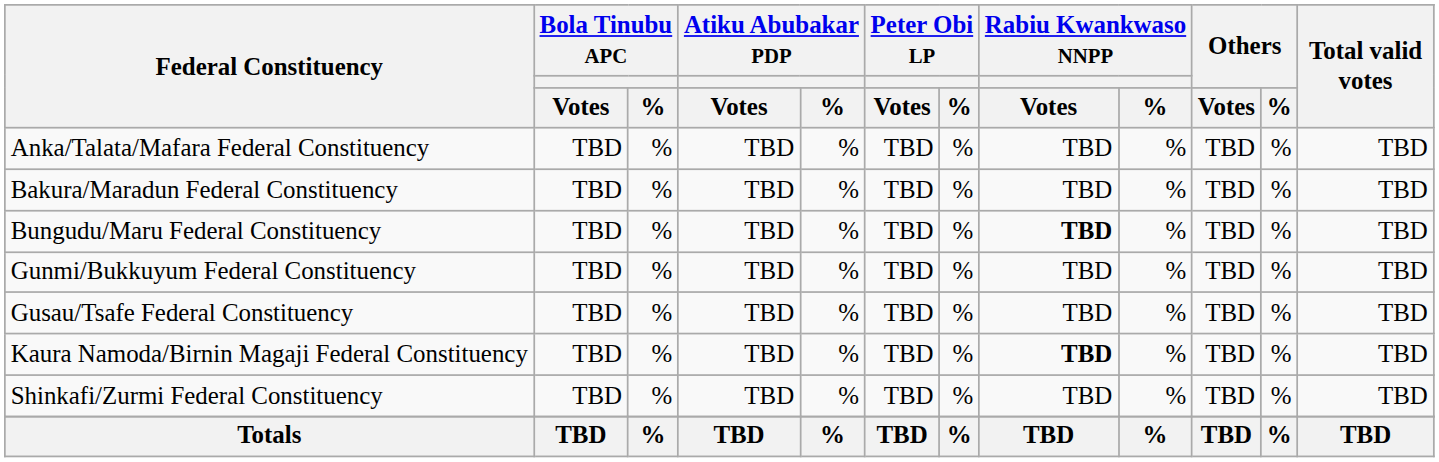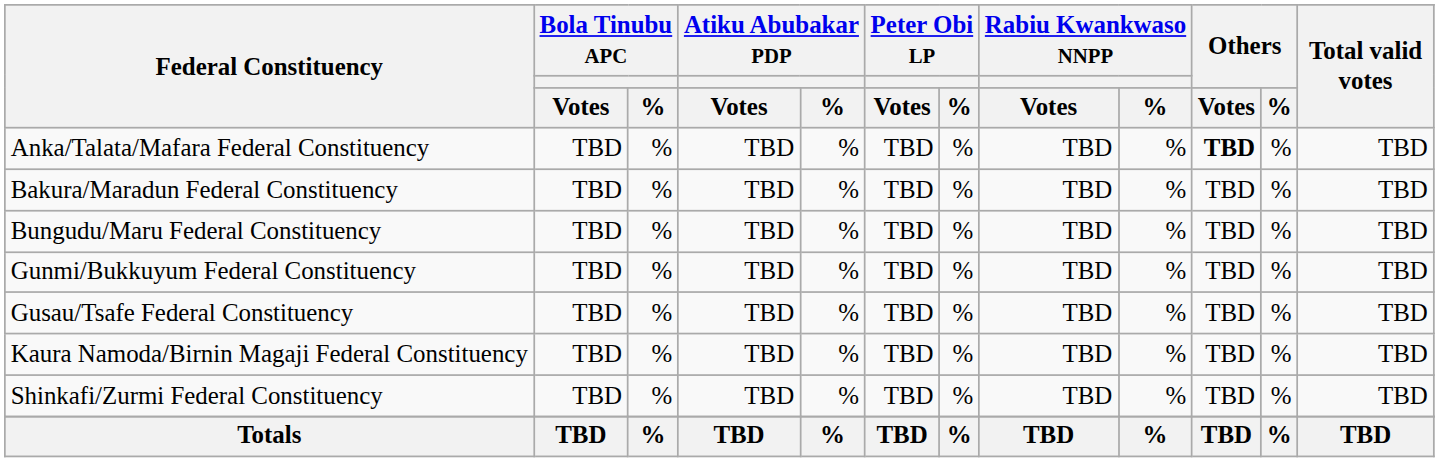(1230, 148) normal -> (1229, 148) bold
(1087, 230) bold -> (1087, 230) normal
(1087, 354) bold -> (1087, 354) normal
